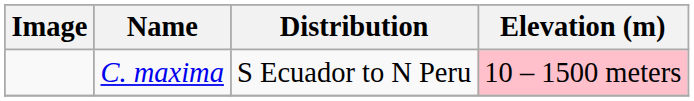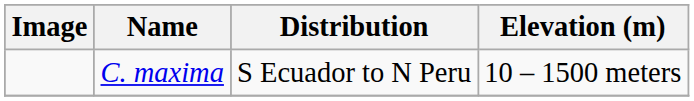(583, 72) pink background -> (583, 72) no background
